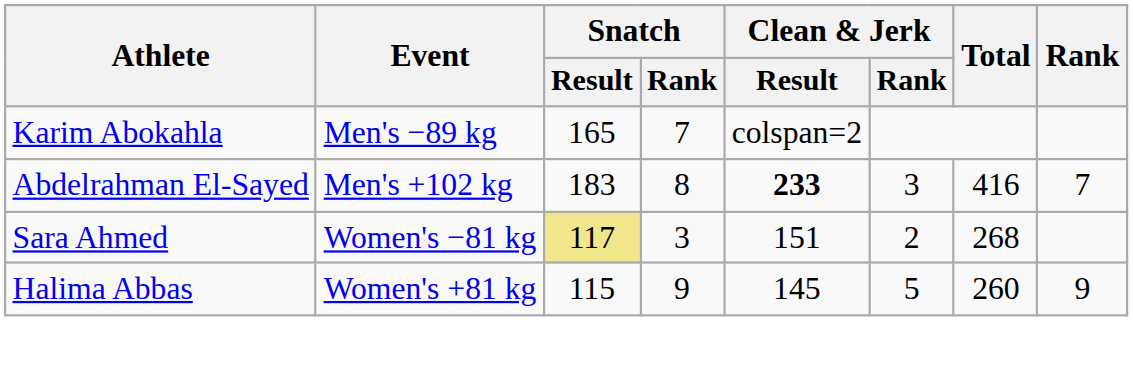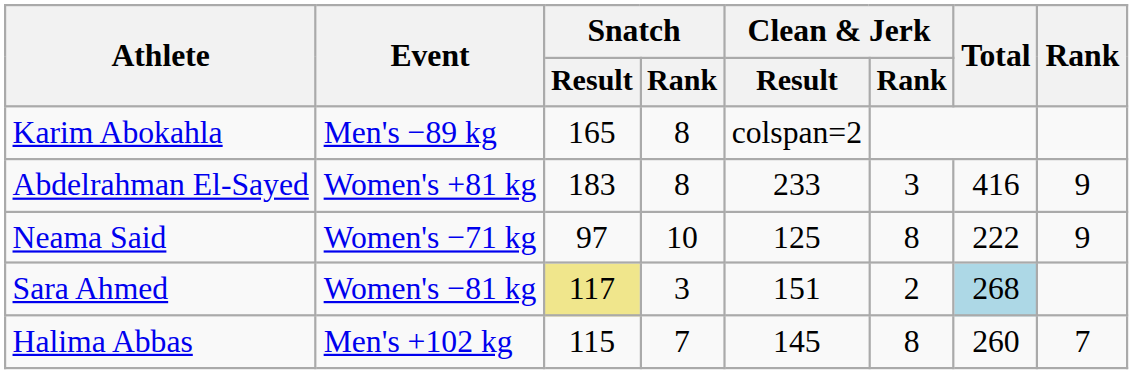(682, 132) 7 -> (682, 132) 8
(418, 184) Men's +102 kg -> (430, 184) Women's +81 kg
(797, 184) bold -> (797, 184) normal
(1082, 184) 7 -> (1082, 184) 9
+ row: (89, 237)
(996, 237) no background -> (996, 289) lightblue background
(430, 289) Women's +81 kg -> (418, 341) Men's +102 kg
(682, 289) 9 -> (682, 341) 7
(912, 289) 5 -> (912, 341) 8
(1082, 289) 9 -> (1082, 341) 7
